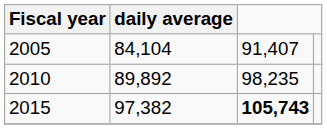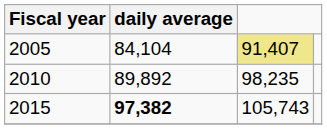(270, 49) no background -> (270, 49) khaki background
(143, 108) normal -> (143, 108) bold
(275, 108) bold -> (275, 108) normal
